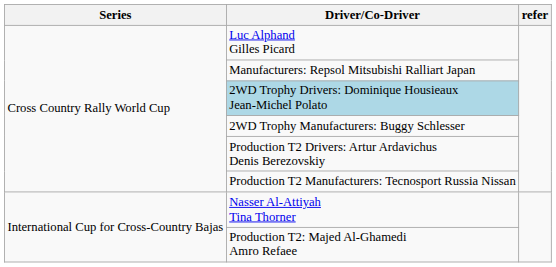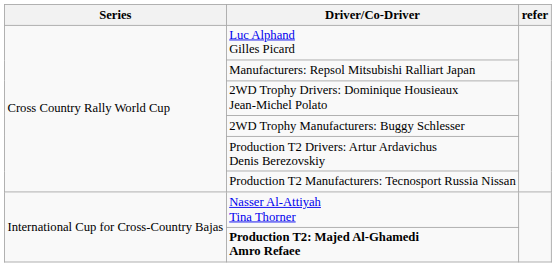(344, 98) lightblue background -> (344, 98) no background
(318, 244) normal -> (324, 244) bold
